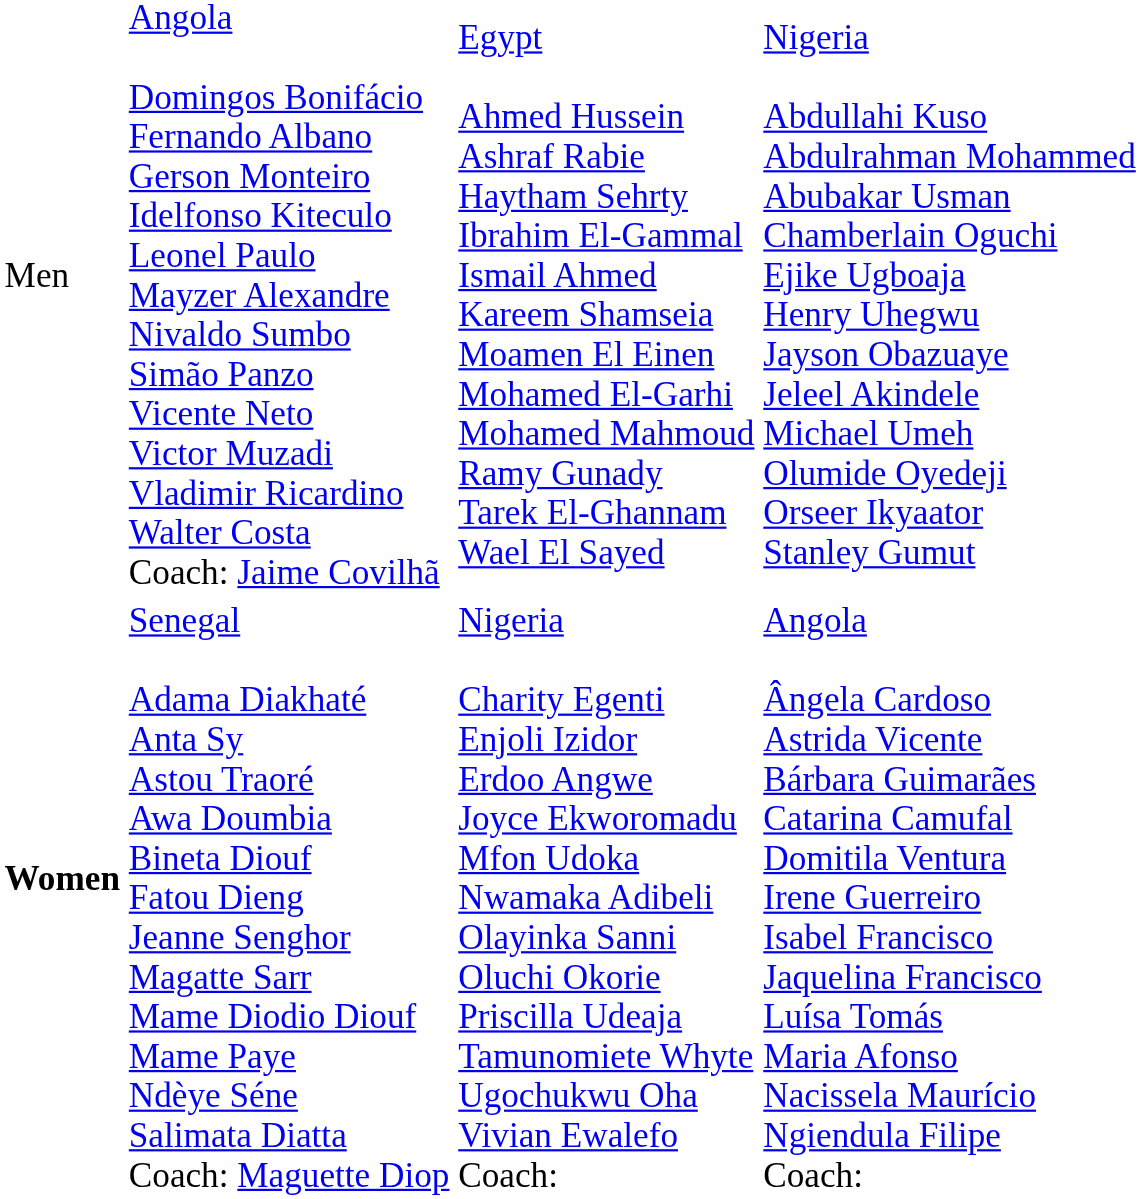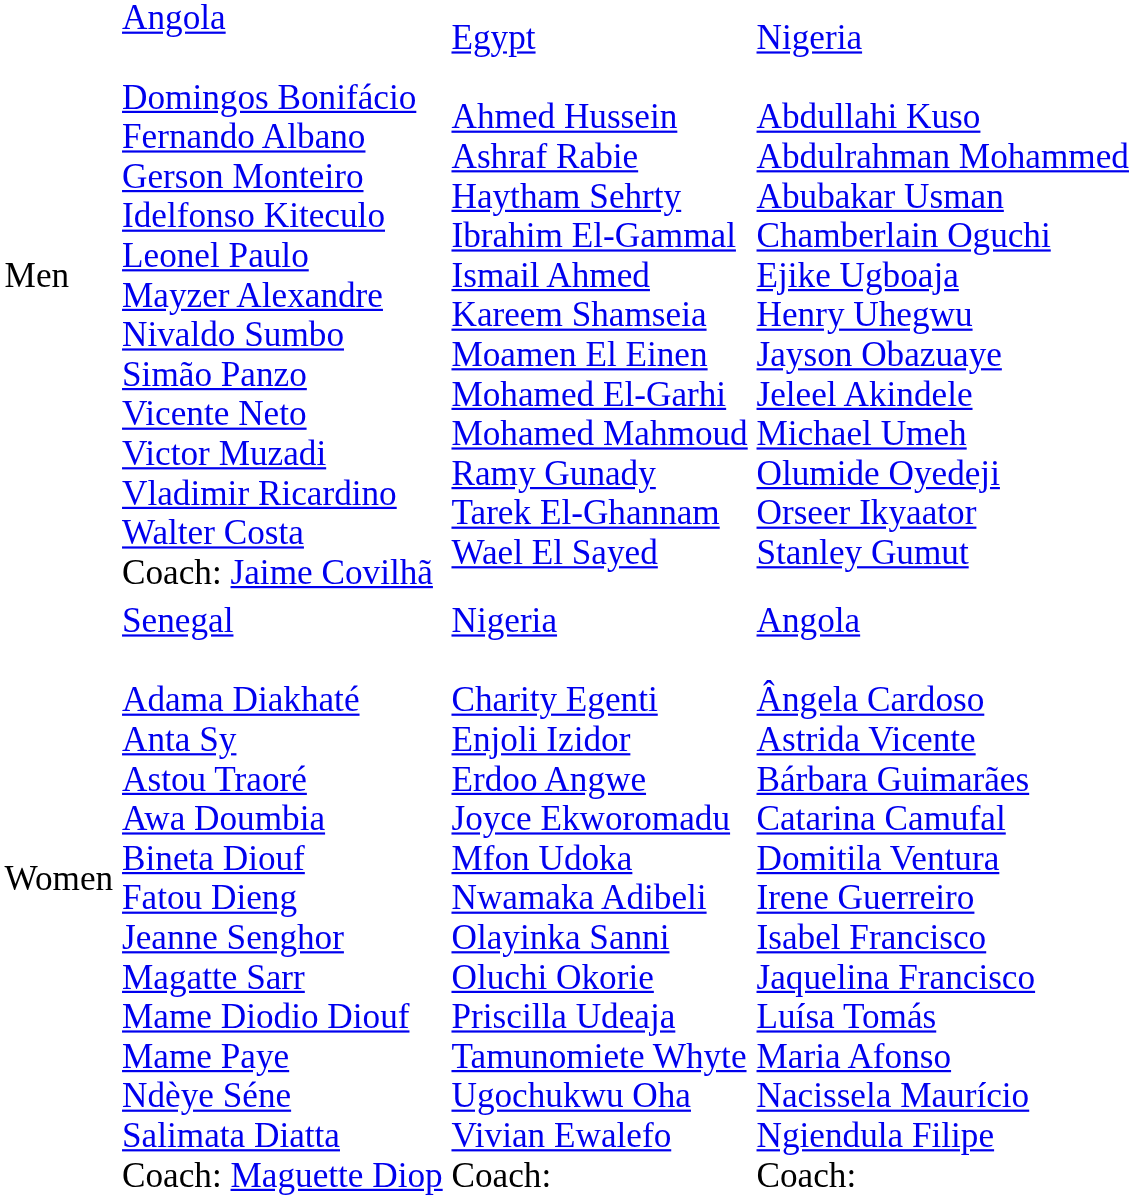(62, 878) bold -> (59, 878) normal
